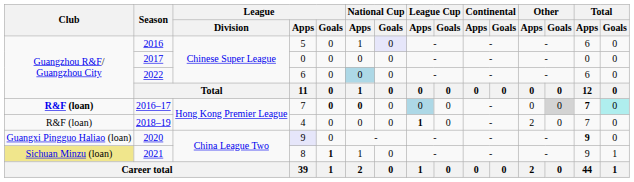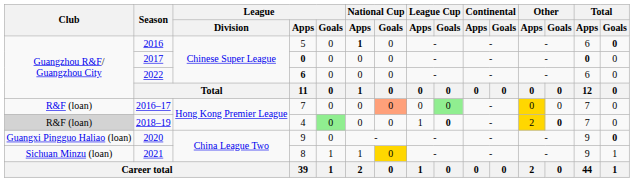(360, 43) normal -> (360, 43) bold
(391, 43) lavender background -> (391, 43) no background
(615, 43) normal -> (615, 43) bold
(303, 59) normal -> (303, 59) bold
(587, 59) normal -> (587, 59) bold
(303, 75) normal -> (303, 75) bold
(360, 75) lightblue background -> (360, 75) no background
(69, 106) bold -> (69, 106) normal
(331, 106) bold -> (331, 106) normal
(360, 106) bold -> (360, 106) normal
(391, 106) no background -> (391, 106) lightsalmon background
(420, 106) lightblue background -> (420, 106) no background
(448, 106) no background -> (448, 106) lightgreen background
(532, 106) no background -> (532, 106) gold background
(559, 106) lightgrey background -> (559, 106) no background
(587, 106) bold -> (587, 106) normal
(615, 106) paleturquoise background -> (615, 106) no background
(69, 122) no background -> (69, 122) lightgrey background
(331, 122) no background -> (331, 122) lightgreen background
(420, 122) bold -> (420, 122) normal
(448, 122) normal -> (448, 122) bold
(532, 122) no background -> (532, 122) gold background
(559, 122) normal -> (559, 122) bold
(303, 138) lavender background -> (303, 138) no background
(587, 138) bold -> (587, 138) normal
(615, 138) normal -> (615, 138) bold
(69, 153) khaki background -> (69, 153) no background
(331, 153) bold -> (331, 153) normal
(391, 153) no background -> (391, 153) gold background
